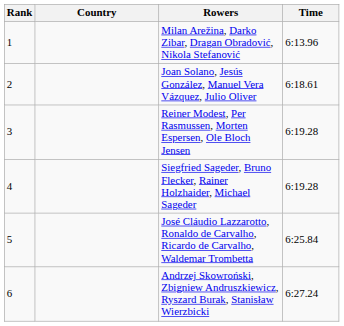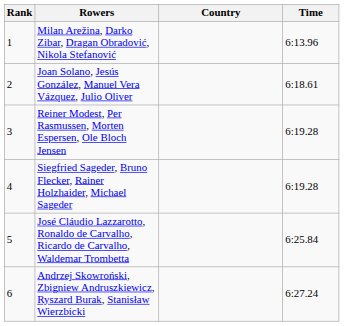columns swapped: (221, 13) <-> (97, 13)
